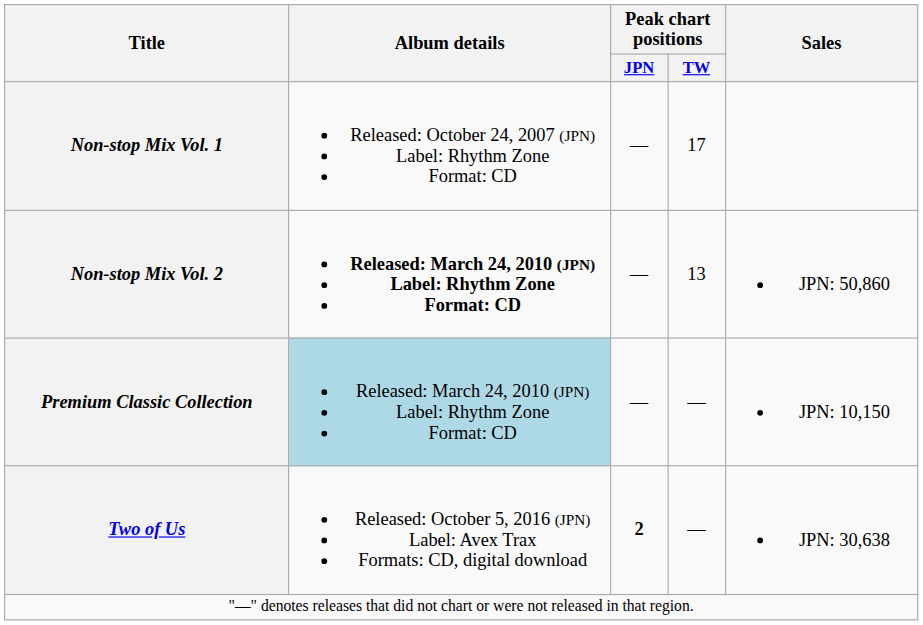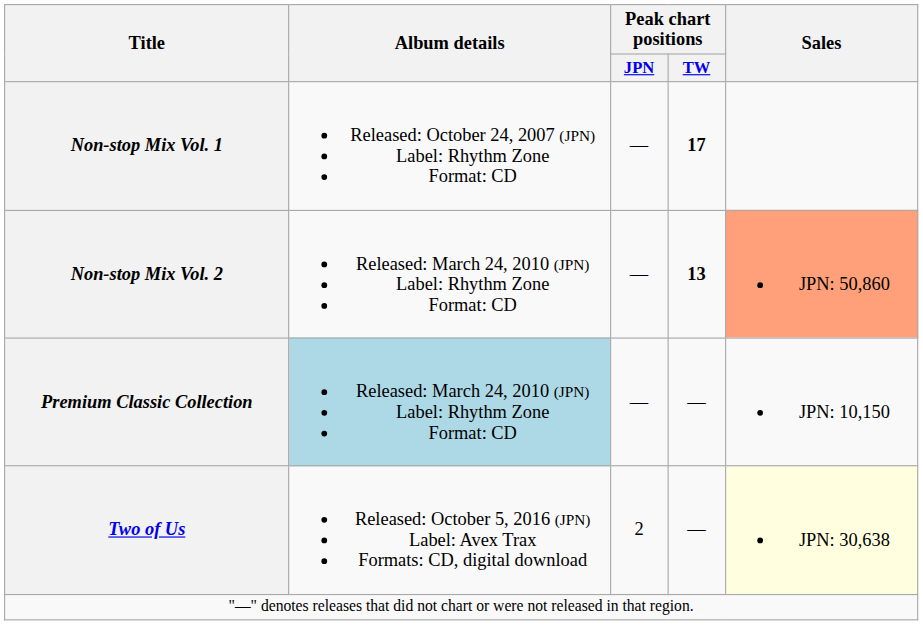(696, 145) normal -> (696, 145) bold
(450, 284) bold -> (450, 284) normal
(696, 273) normal -> (696, 273) bold
(821, 284) no background -> (821, 284) lightsalmon background
(639, 529) bold -> (639, 529) normal
(821, 540) no background -> (821, 540) lightyellow background
